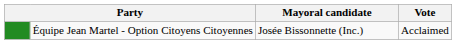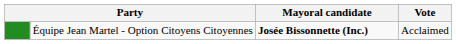(311, 30) normal -> (313, 30) bold
